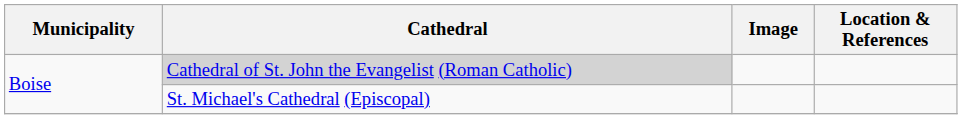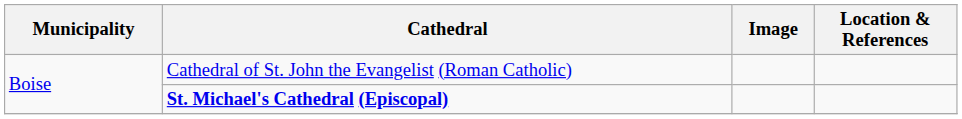(369, 69) lightgrey background -> (369, 69) no background
(298, 98) normal -> (308, 98) bold
